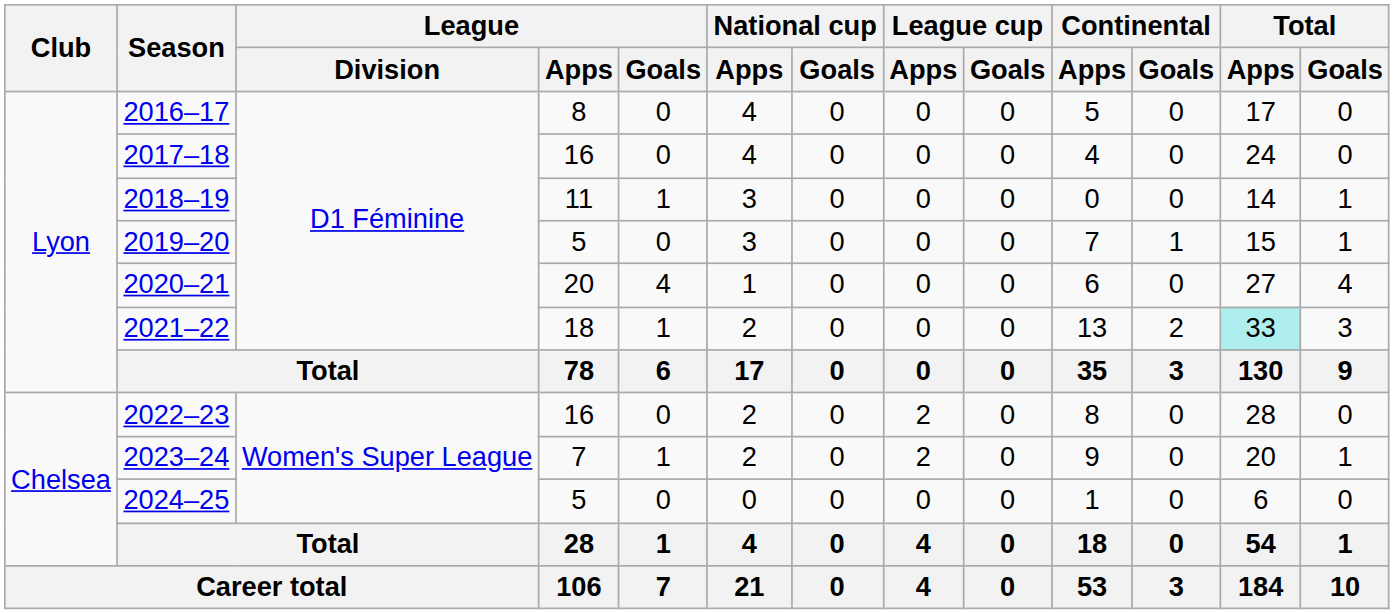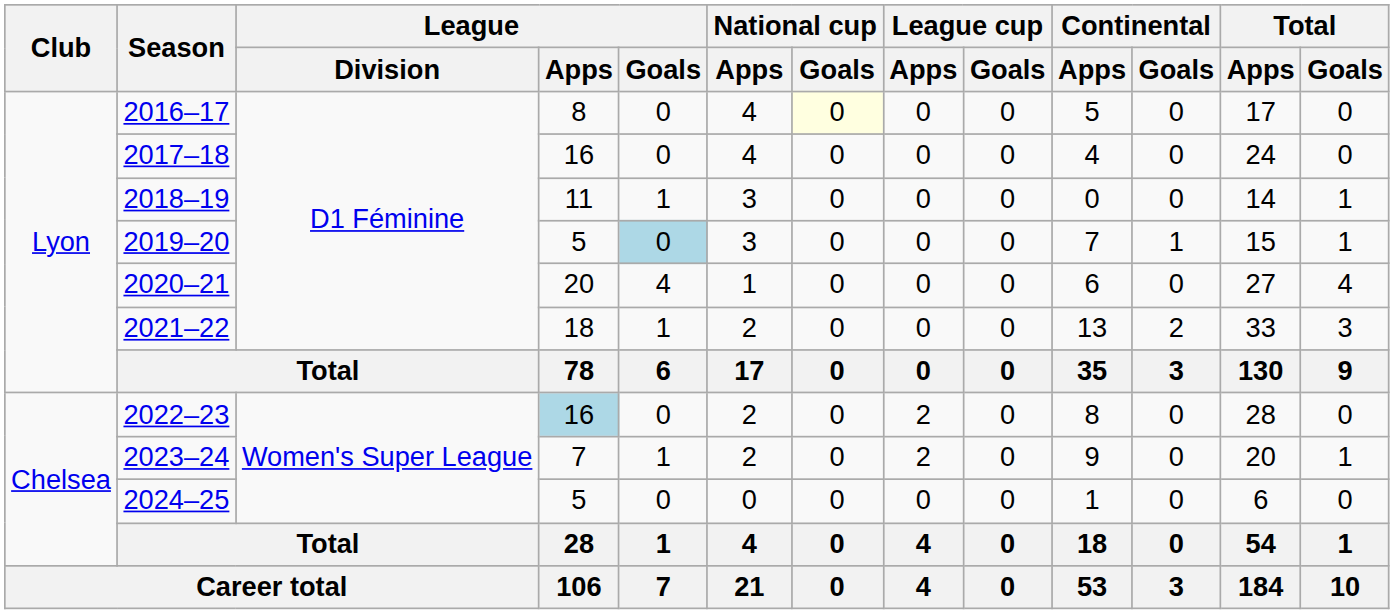(837, 112) no background -> (837, 112) lightyellow background
(663, 241) no background -> (663, 241) lightblue background
(1261, 328) paleturquoise background -> (1261, 328) no background
(579, 414) no background -> (579, 414) lightblue background
